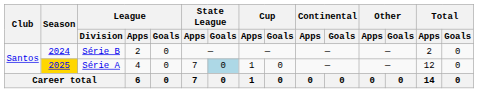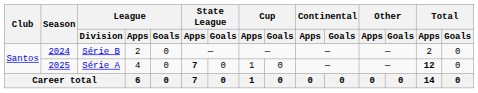(59, 66) gold background -> (59, 66) no background
(195, 66) normal -> (195, 66) bold
(223, 66) lightblue background -> (223, 66) no background
(429, 66) normal -> (429, 66) bold
